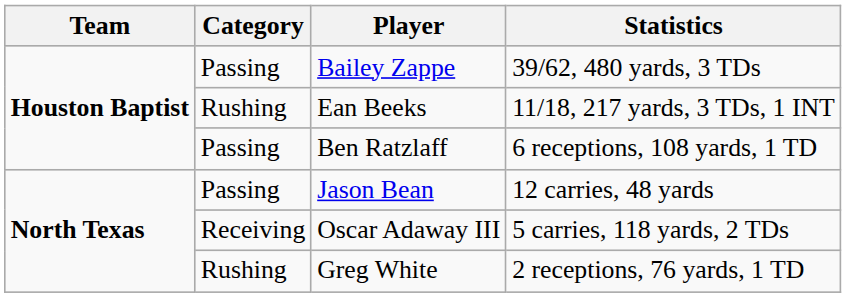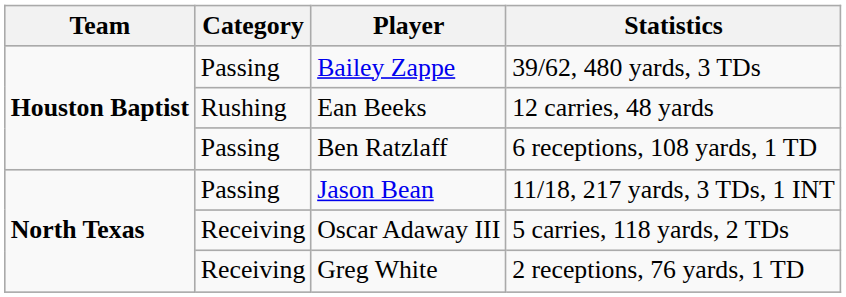(674, 107) 11/18, 217 yards, 3 TDs, 1 INT -> (613, 107) 12 carries, 48 yards
(613, 189) 12 carries, 48 yards -> (674, 189) 11/18, 217 yards, 3 TDs, 1 INT
(244, 270) Rushing -> (253, 270) Receiving
